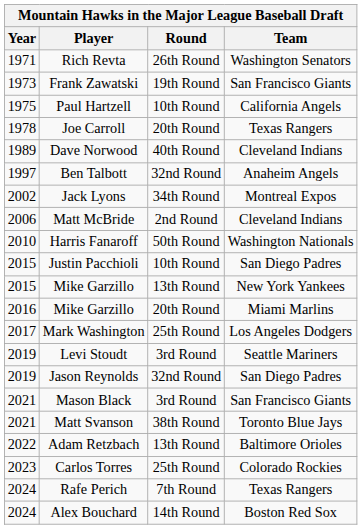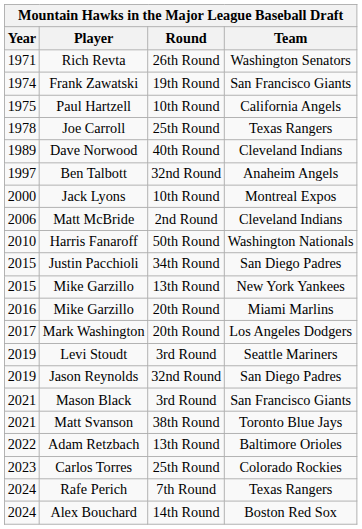(22, 83) 1973 -> (22, 83) 1974
(186, 128) 20th Round -> (186, 128) 25th Round
(22, 196) 2002 -> (22, 196) 2000
(186, 196) 34th Round -> (186, 196) 10th Round
(186, 264) 10th Round -> (186, 264) 34th Round
(186, 331) 25th Round -> (186, 331) 20th Round
